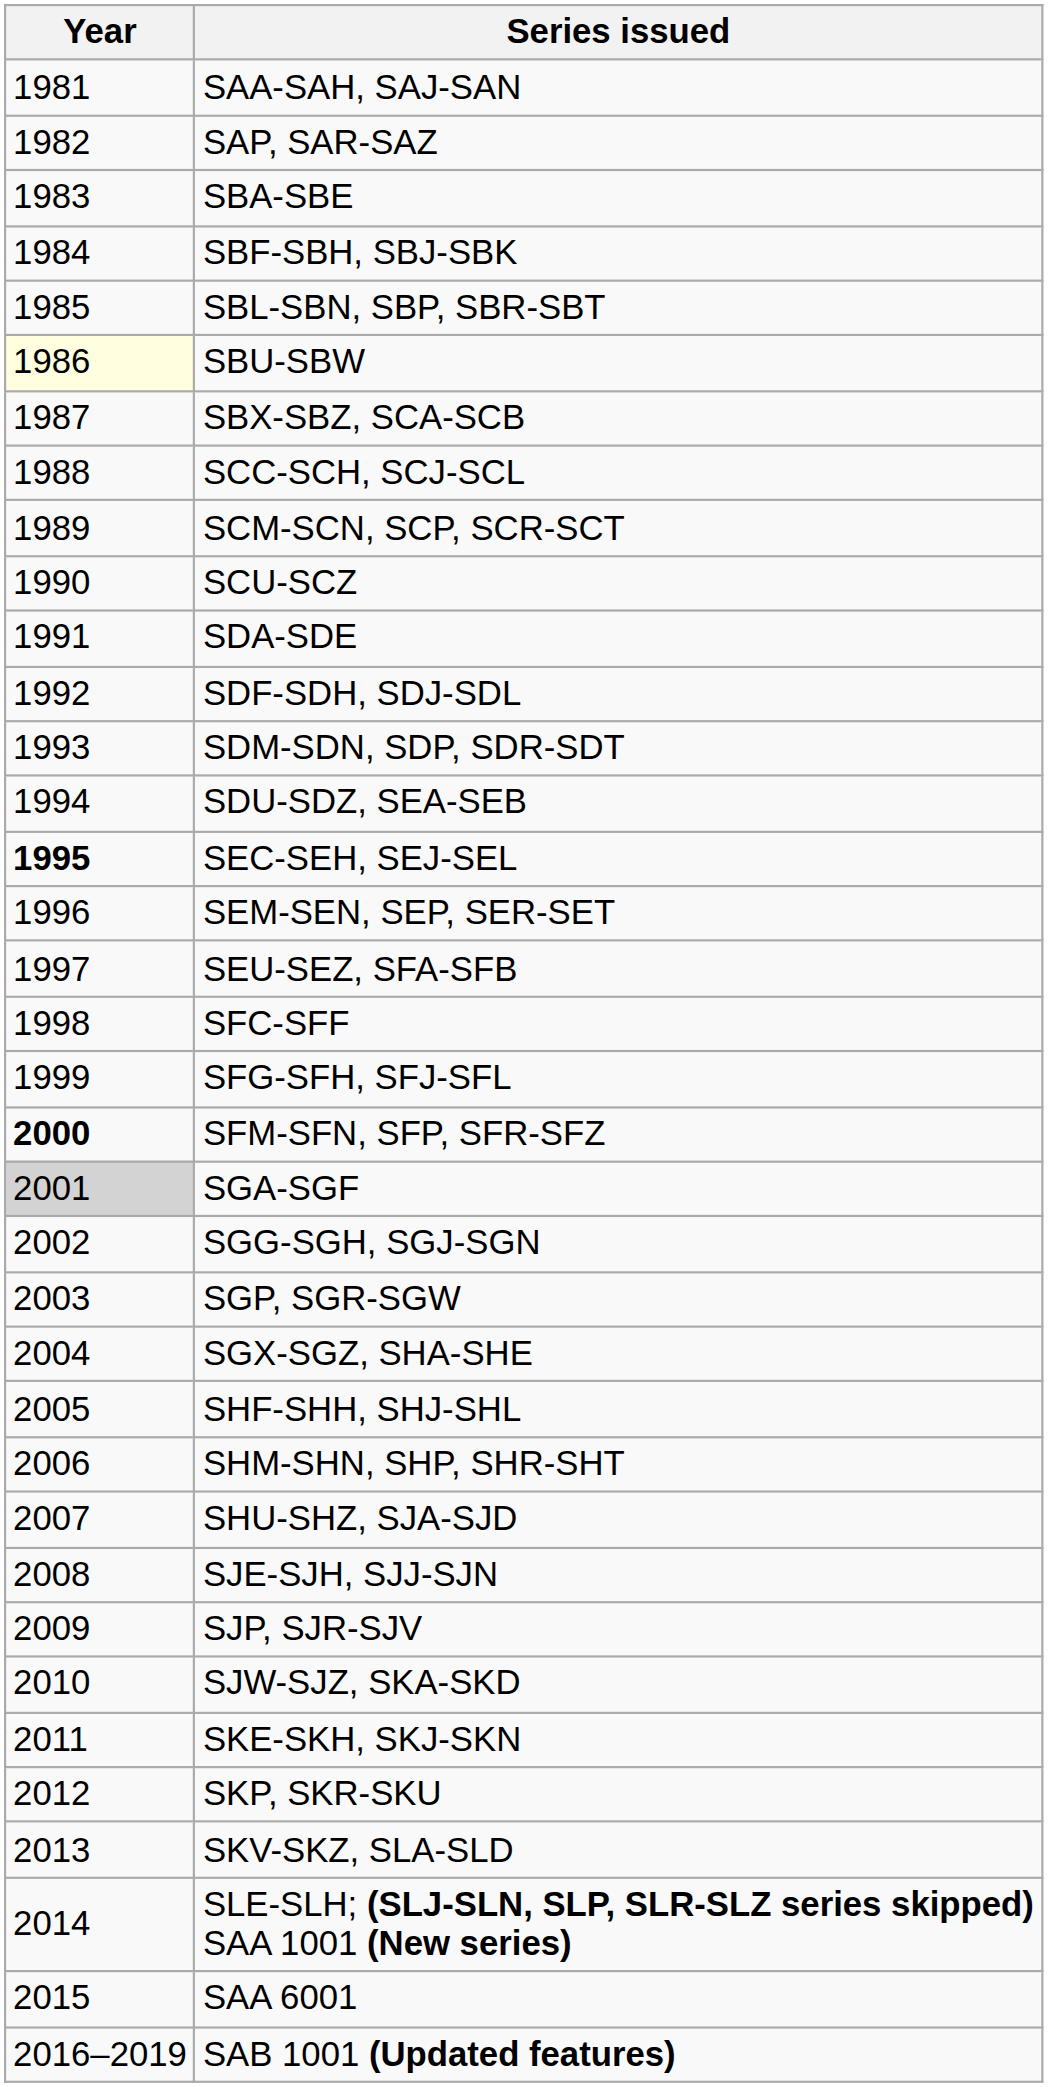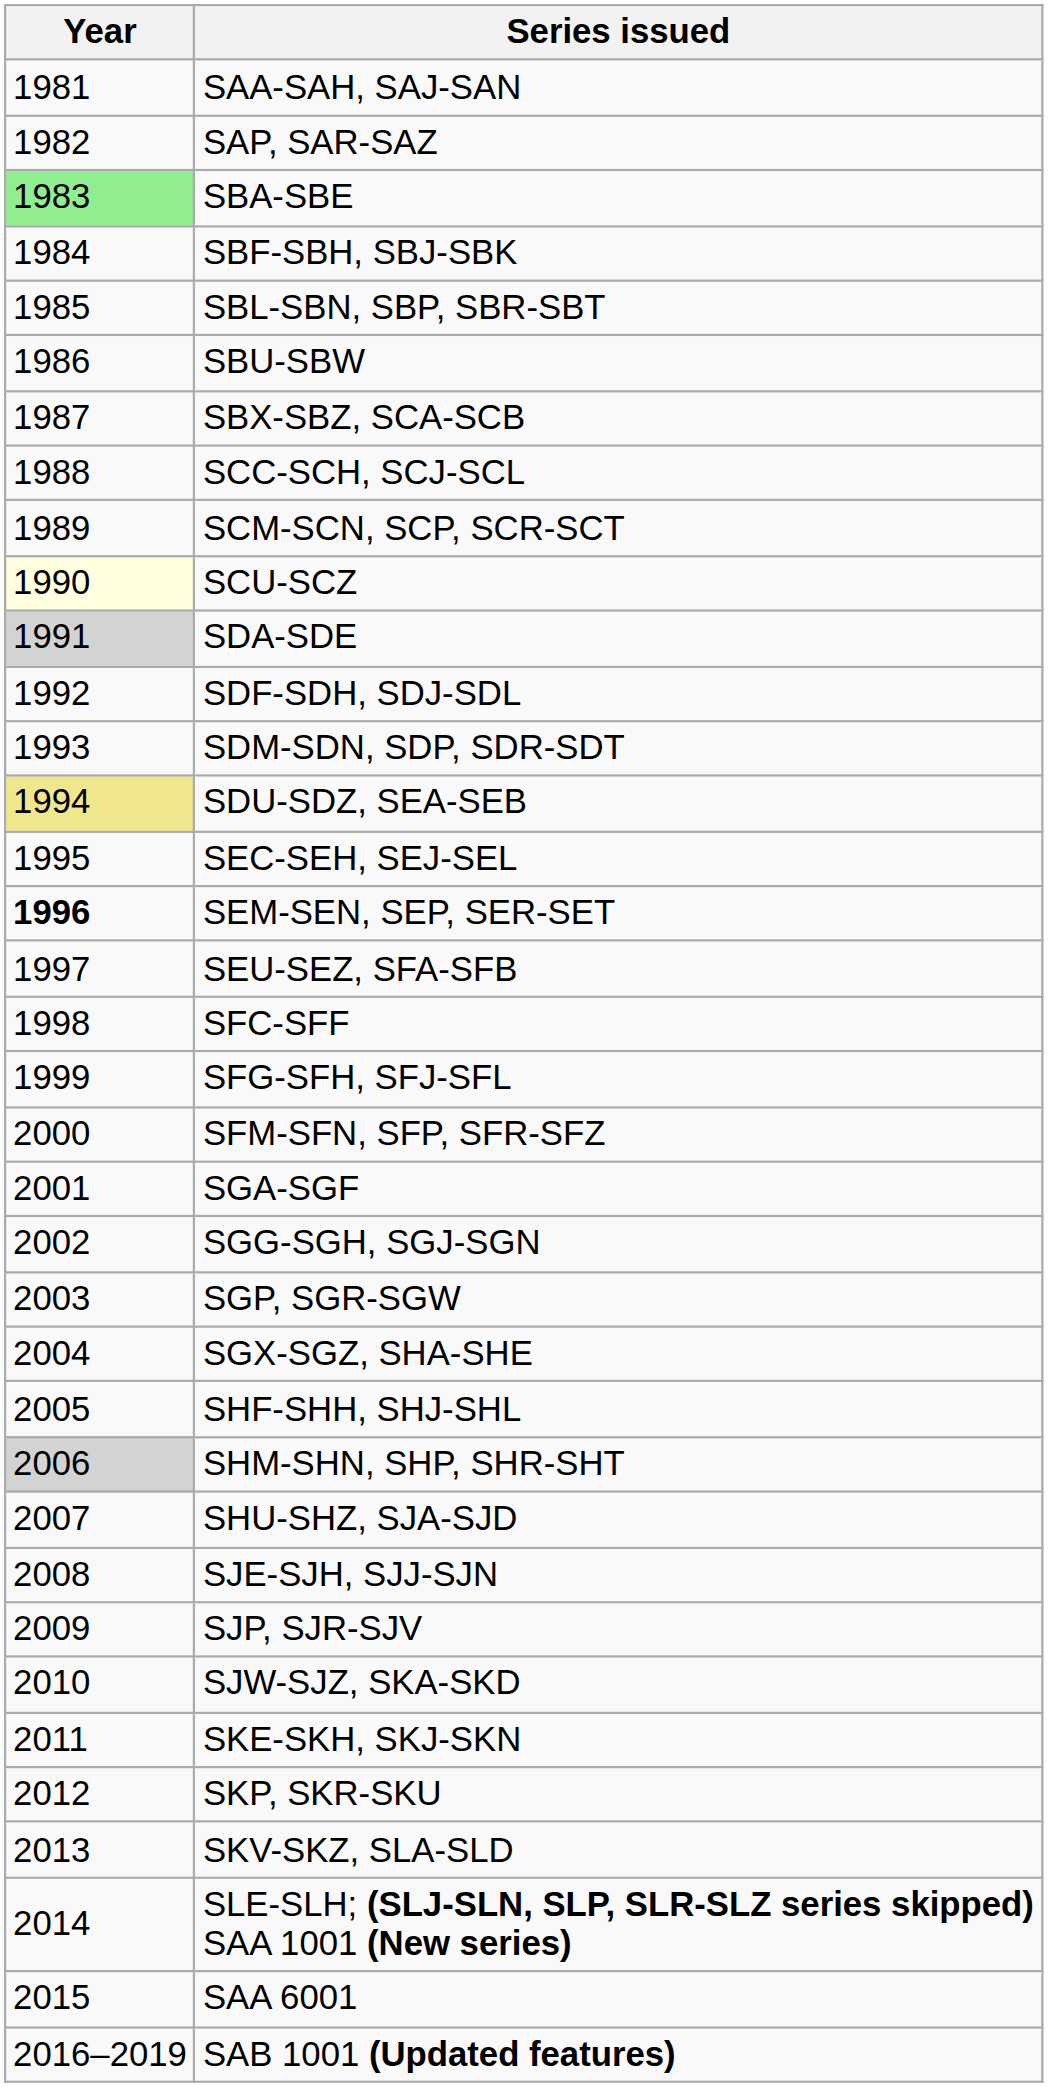(52, 197) no background -> (52, 197) lightgreen background
(52, 362) lightyellow background -> (52, 362) no background
(52, 582) no background -> (52, 582) lightyellow background
(52, 637) no background -> (52, 637) lightgrey background
(52, 802) no background -> (52, 802) khaki background
(52, 857) bold -> (52, 857) normal
(52, 913) normal -> (52, 913) bold
(52, 1133) bold -> (52, 1133) normal
(52, 1188) lightgrey background -> (52, 1188) no background
(52, 1463) no background -> (52, 1463) lightgrey background
